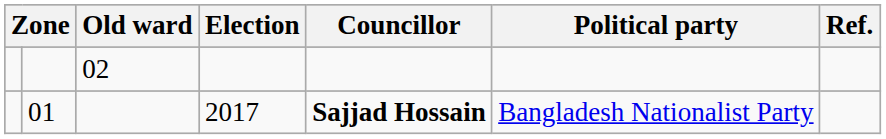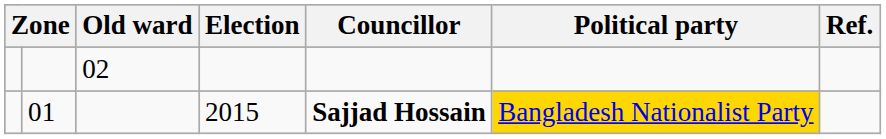(232, 111) 2017 -> (232, 111) 2015
(656, 111) no background -> (656, 111) gold background
